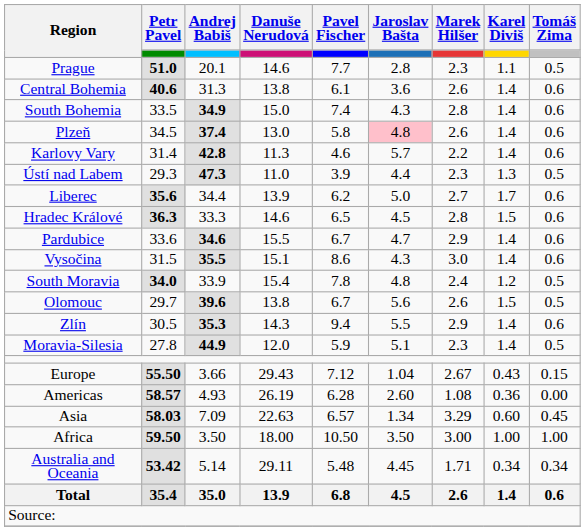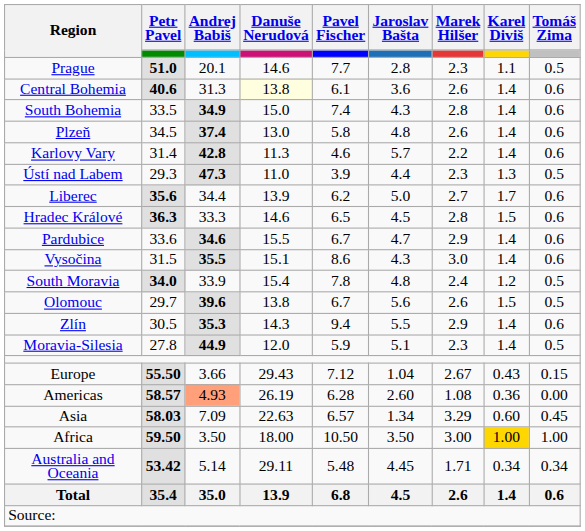(276, 89) no background -> (276, 89) lightyellow background
(400, 132) pink background -> (400, 132) no background
(212, 395) no background -> (212, 395) lightsalmon background
(506, 438) no background -> (506, 438) gold background
